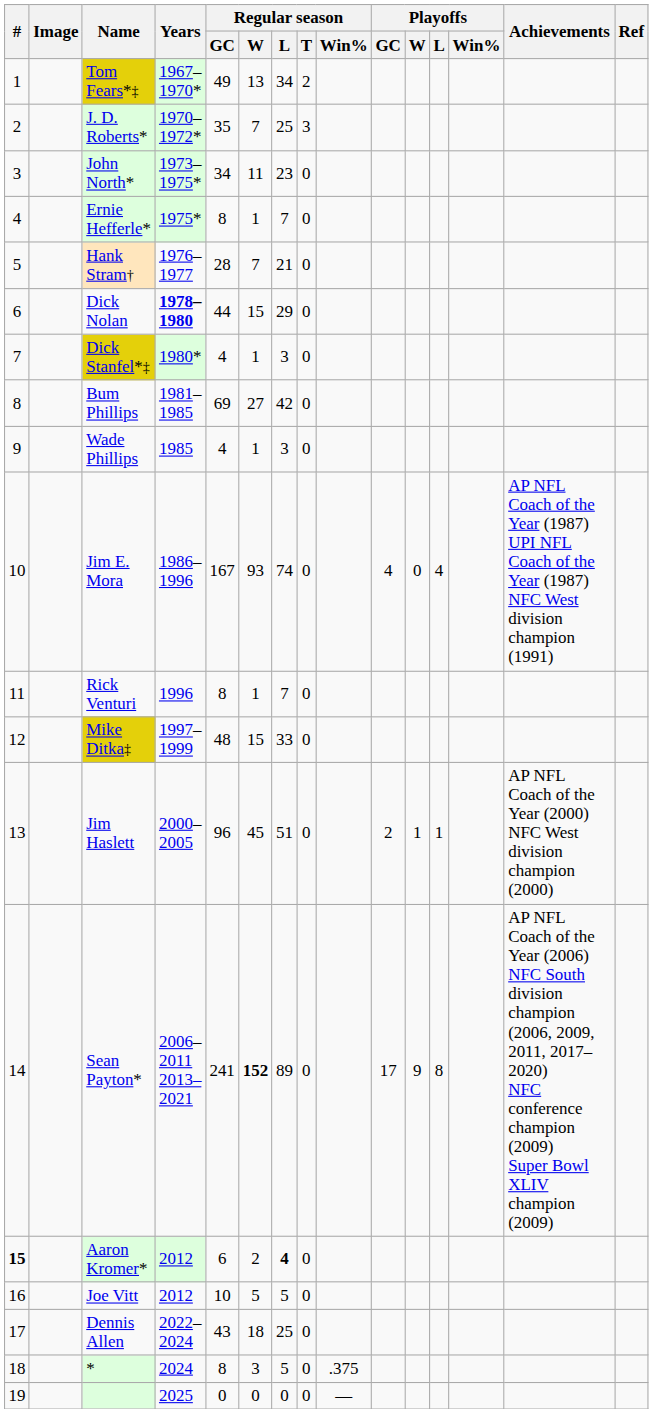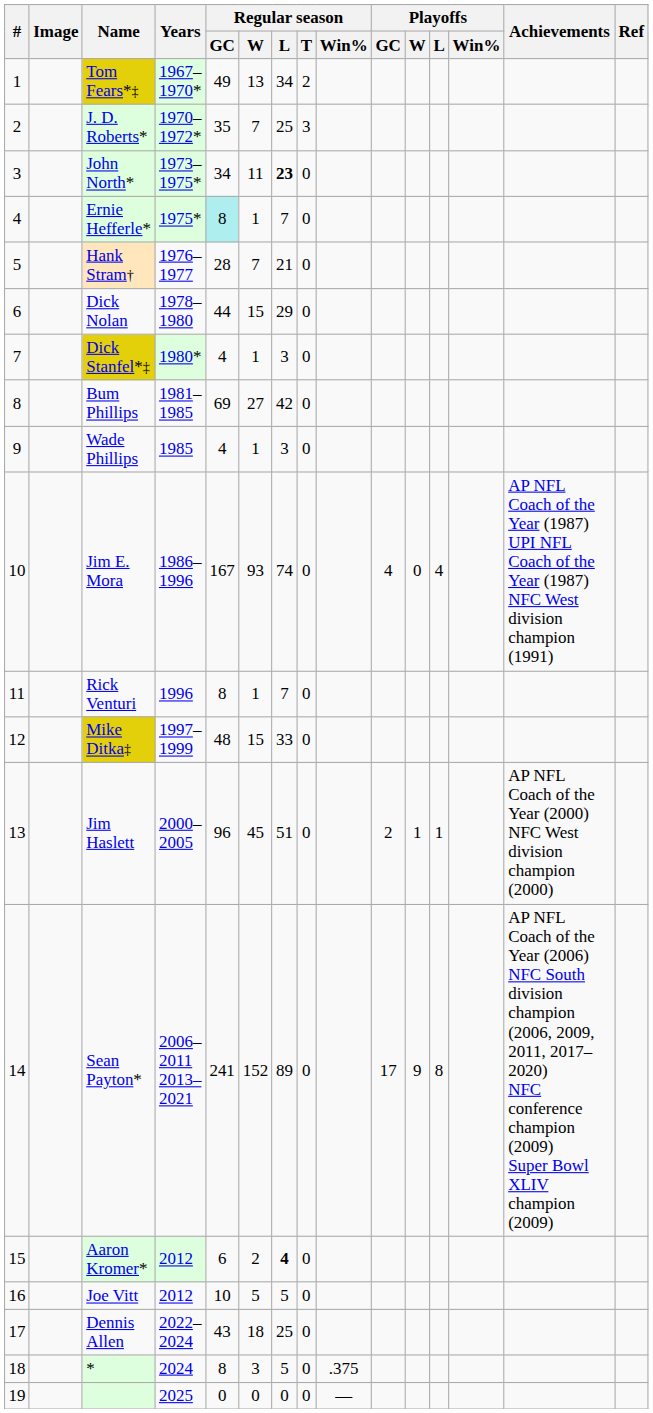(284, 173) normal -> (284, 173) bold
(222, 219) no background -> (222, 219) paleturquoise background
(180, 311) bold -> (180, 311) normal
(255, 1070) bold -> (255, 1070) normal
(17, 1259) bold -> (17, 1259) normal
